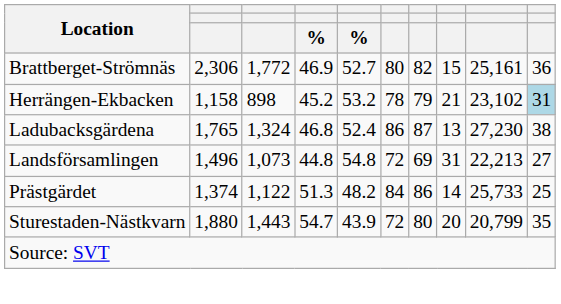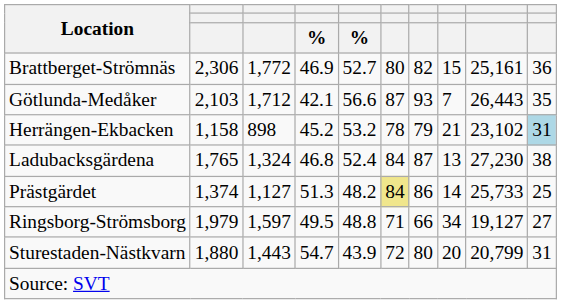+ row: (83, 99)
(395, 129) 86 -> (395, 160) 84
- row: (84, 160)
(269, 191) 1,122 -> (269, 191) 1,127
(395, 191) no background -> (395, 191) khaki background
+ row: (97, 221)
(542, 221) 35 -> (542, 252) 31
